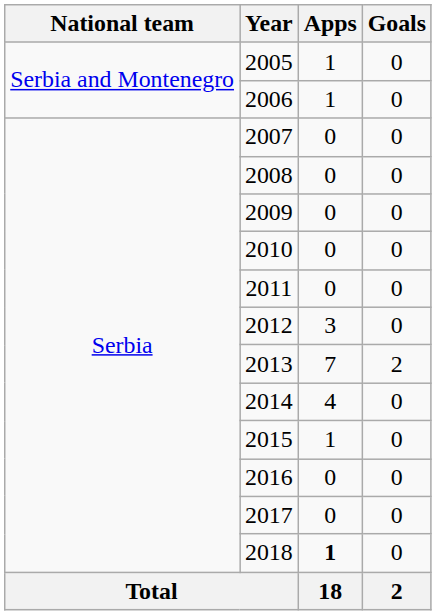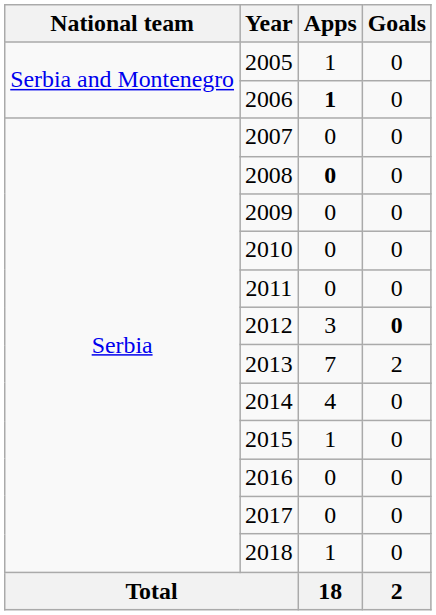(330, 99) normal -> (330, 99) bold
(330, 174) normal -> (330, 174) bold
(397, 325) normal -> (397, 325) bold
(330, 552) bold -> (330, 552) normal
